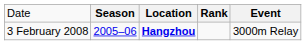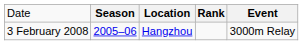(169, 31) bold -> (167, 31) normal
